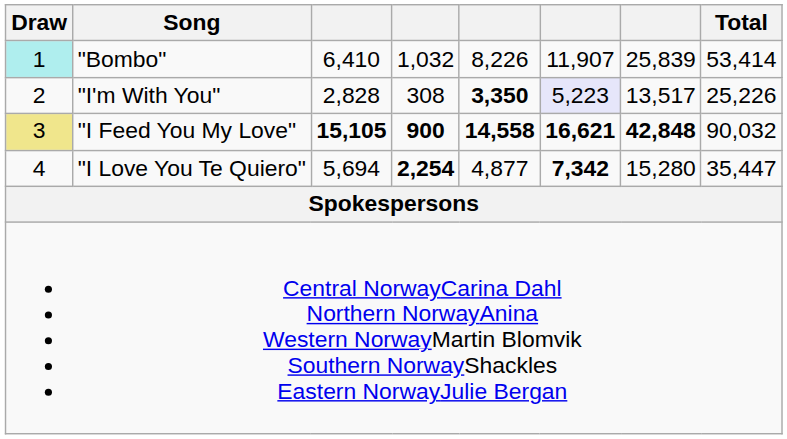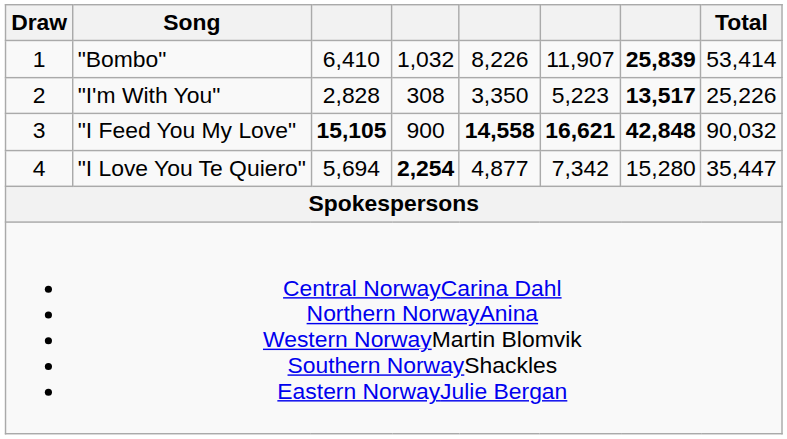(39, 58) paleturquoise background -> (39, 58) no background
(661, 58) normal -> (661, 58) bold
(500, 95) bold -> (500, 95) normal
(580, 95) lavender background -> (580, 95) no background
(661, 95) normal -> (661, 95) bold
(39, 131) khaki background -> (39, 131) no background
(426, 131) bold -> (426, 131) normal
(580, 167) bold -> (580, 167) normal
